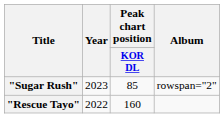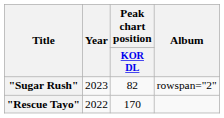(132, 86) 85 -> (132, 86) 82
(132, 104) 160 -> (132, 104) 170
